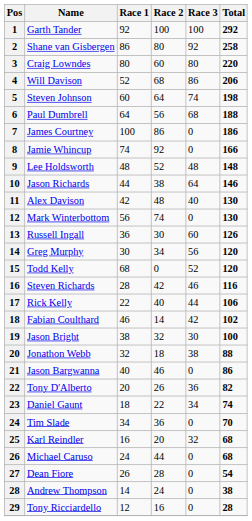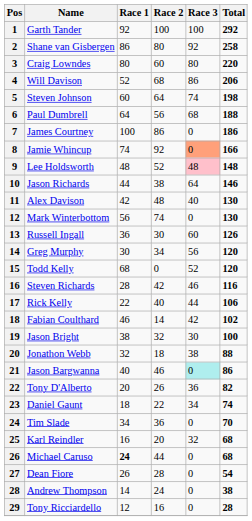(191, 149) no background -> (191, 149) lightsalmon background
(193, 166) no background -> (193, 166) pink background
(191, 371) no background -> (191, 371) paleturquoise background
(125, 456) normal -> (125, 456) bold
